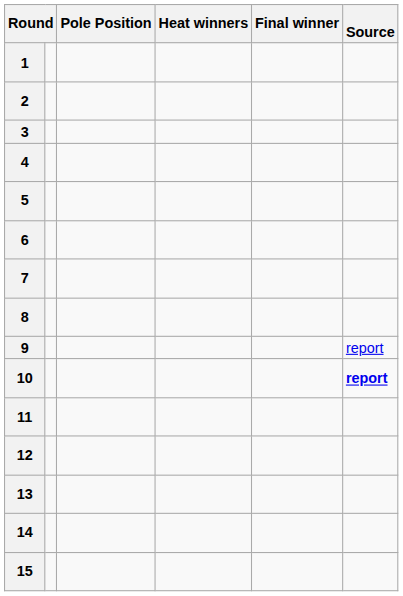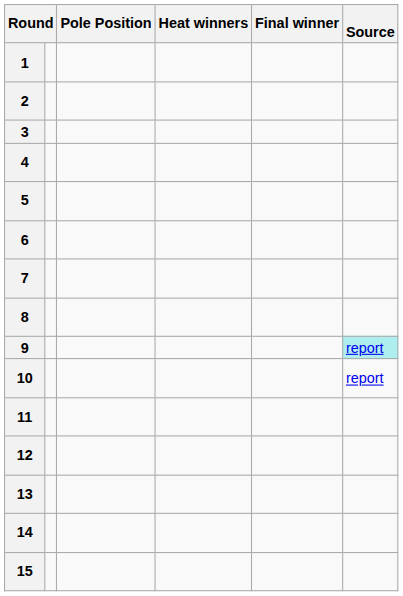(365, 347) no background -> (365, 347) paleturquoise background
(367, 378) bold -> (365, 378) normal
